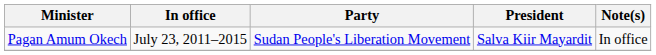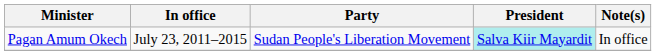(534, 38) no background -> (534, 38) paleturquoise background
